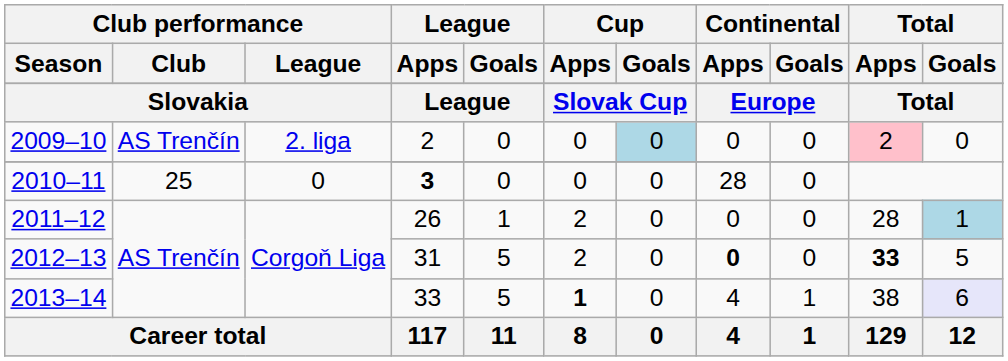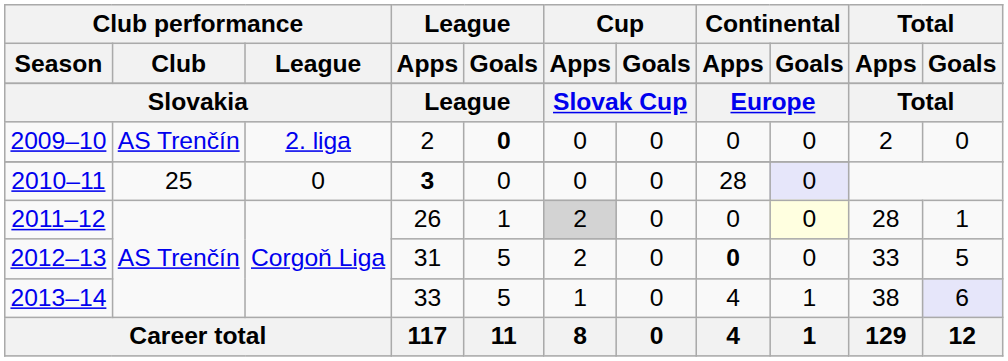(504, 141) normal -> (504, 141) bold
(657, 141) lightblue background -> (657, 141) no background
(886, 141) pink background -> (886, 141) no background
(809, 180) no background -> (809, 180) lavender background
(580, 219) no background -> (580, 219) lightgrey background
(809, 219) no background -> (809, 219) lightyellow background
(962, 219) lightblue background -> (962, 219) no background
(886, 258) bold -> (886, 258) normal
(580, 297) bold -> (580, 297) normal
